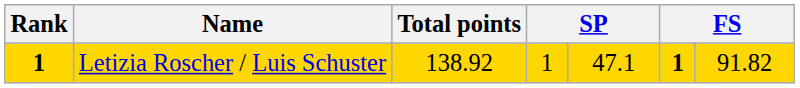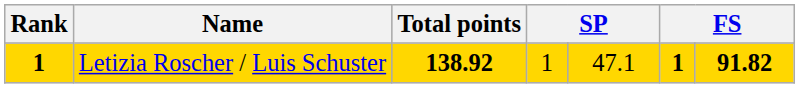(459, 62) normal -> (459, 62) bold
(745, 62) normal -> (745, 62) bold
